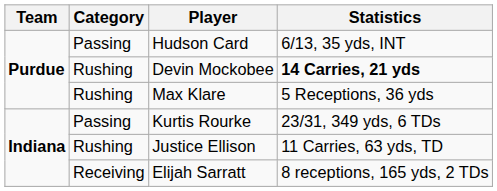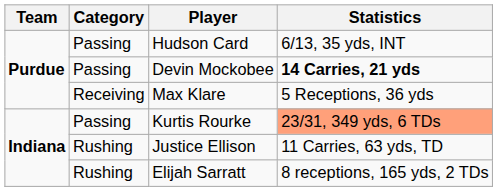(103, 69) Rushing -> (102, 69) Passing
(103, 95) Rushing -> (109, 95) Receiving
(361, 121) no background -> (361, 121) lightsalmon background
(109, 173) Receiving -> (103, 173) Rushing
